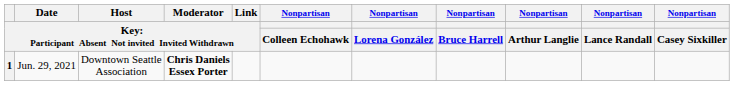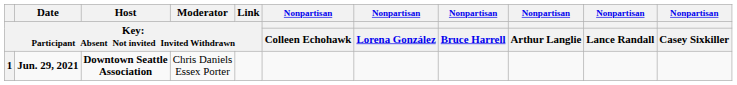(47, 65) normal -> (48, 65) bold
(121, 65) normal -> (126, 65) bold
(198, 65) bold -> (202, 65) normal
